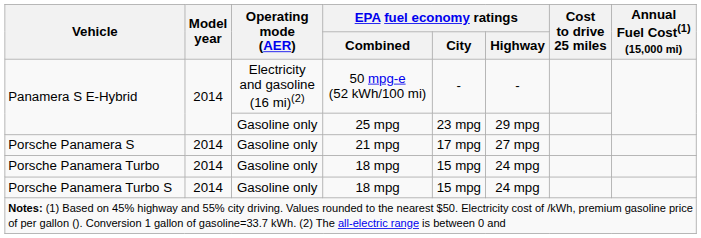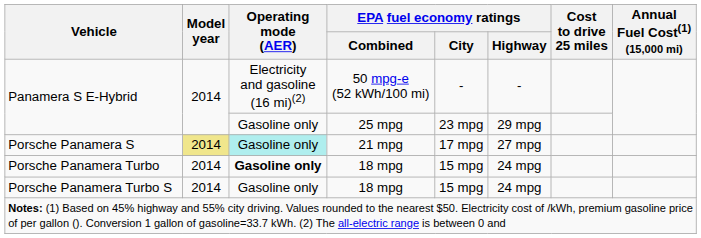(208, 145) no background -> (206, 145) khaki background
(277, 145) no background -> (278, 145) paleturquoise background
(277, 166) normal -> (278, 166) bold
